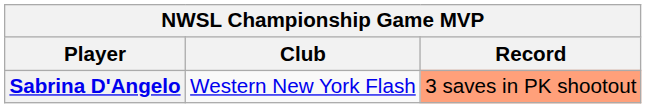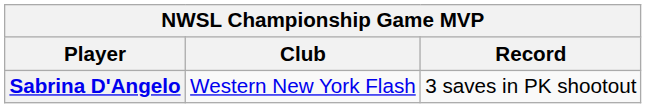(531, 86) lightsalmon background -> (531, 86) no background
